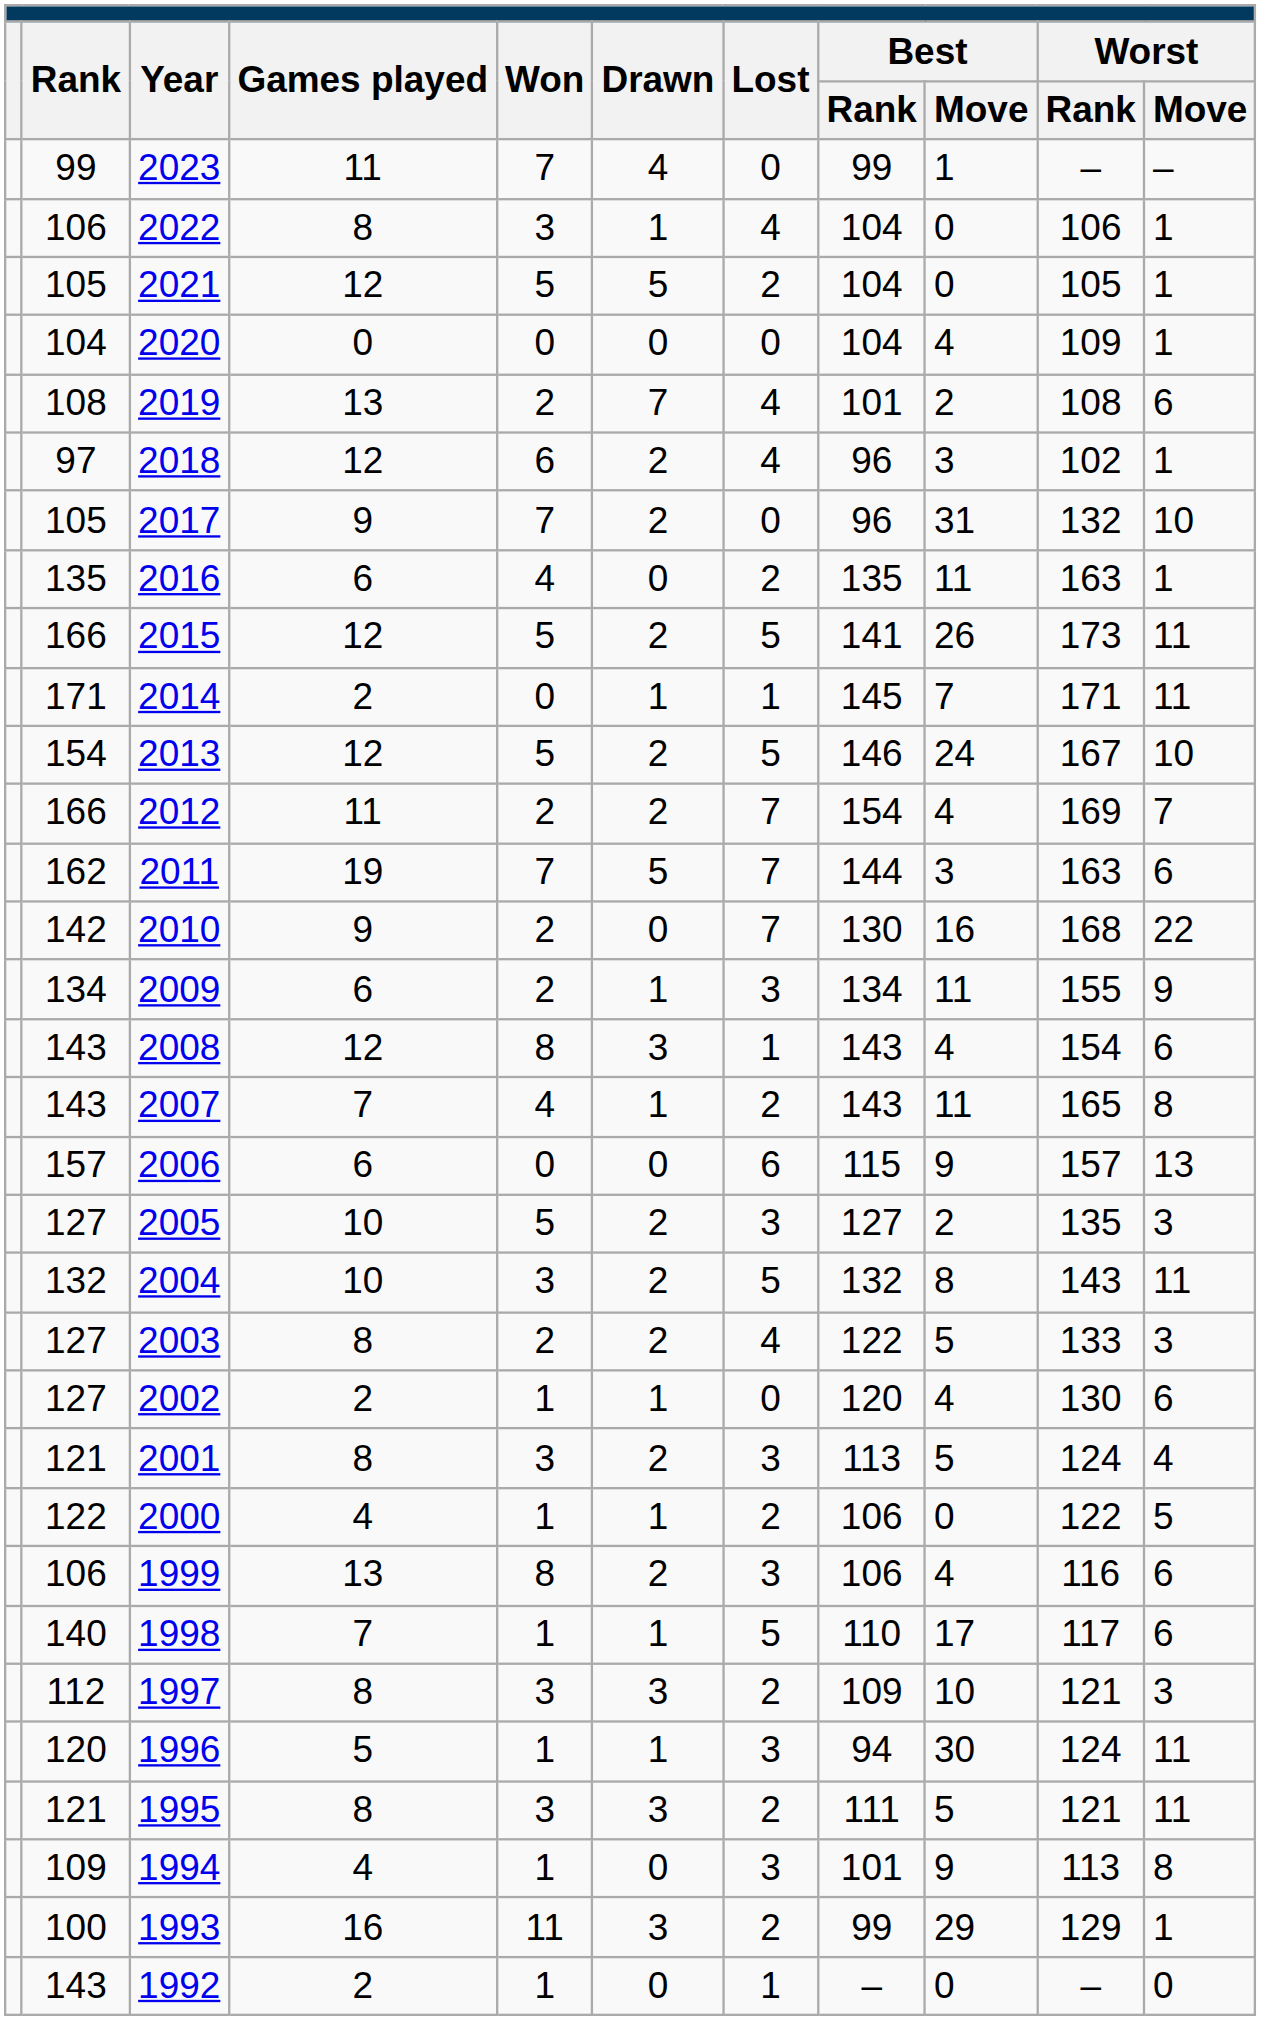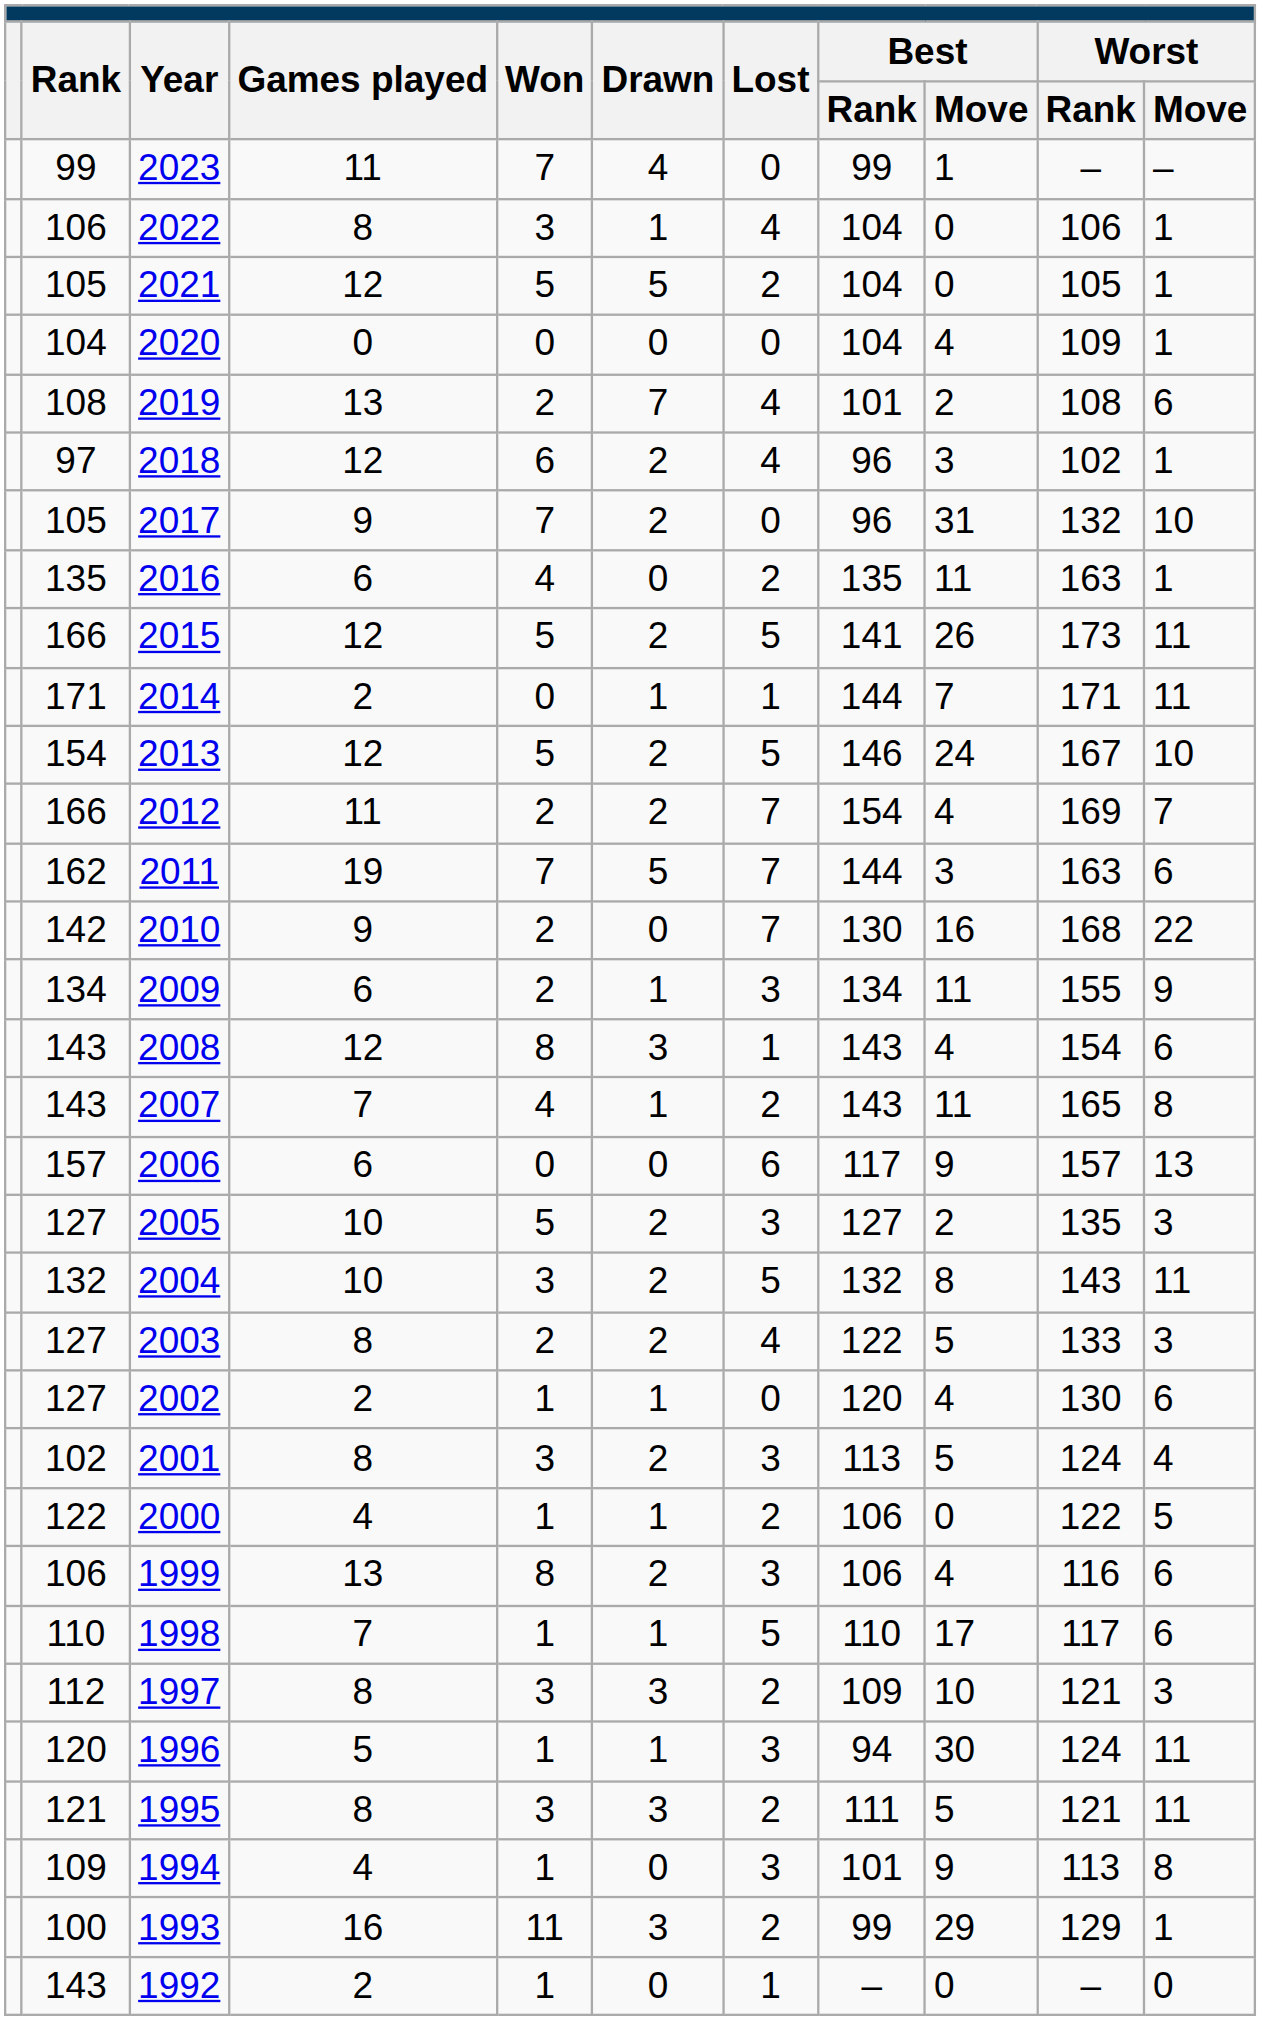(872, 695) 145 -> (872, 695) 144
(872, 1164) 115 -> (872, 1164) 117
(76, 1457) 121 -> (76, 1457) 102
(76, 1633) 140 -> (76, 1633) 110
